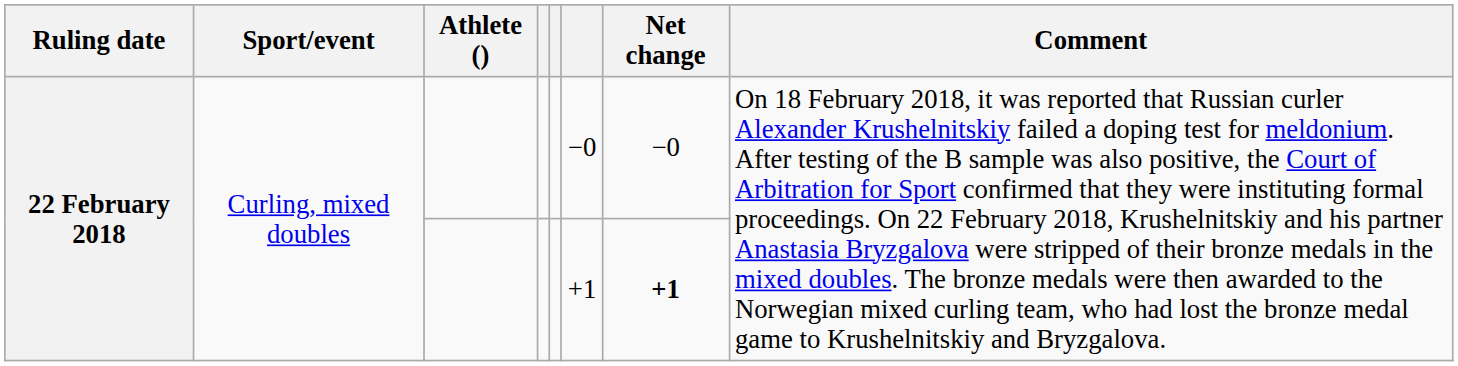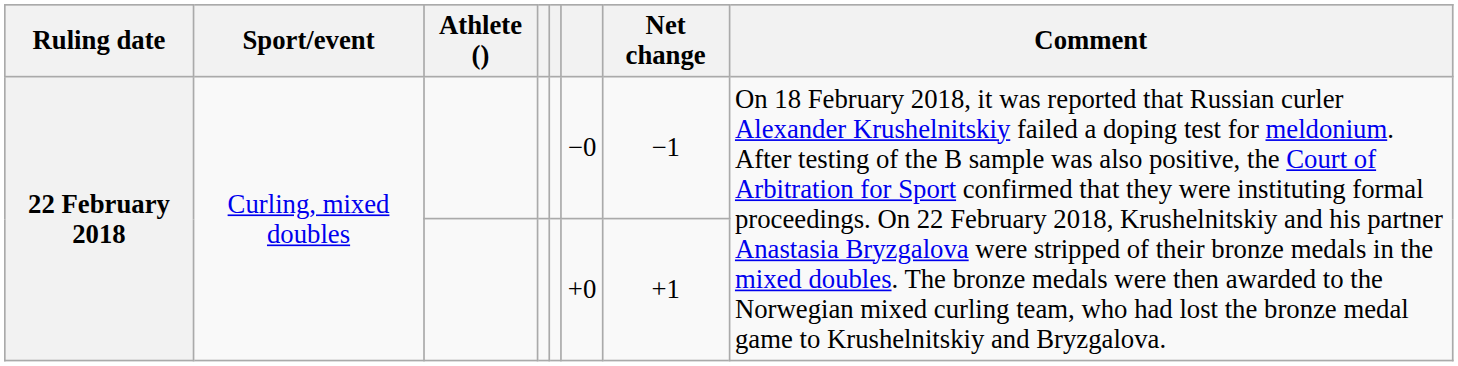(666, 147) −0 -> (666, 147) −1
(582, 289) +1 -> (582, 289) +0
(666, 289) bold -> (666, 289) normal
